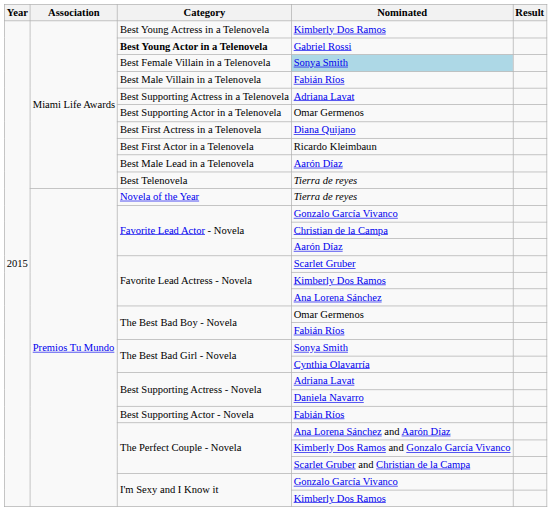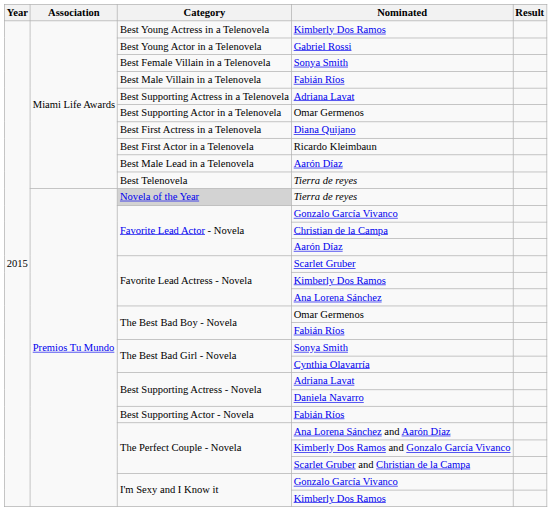(194, 46) bold -> (191, 46) normal
(321, 63) lightblue background -> (321, 63) no background
(160, 197) no background -> (160, 197) lightgrey background
